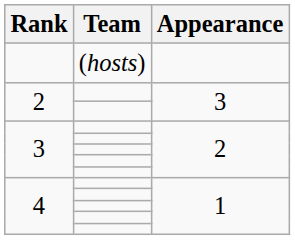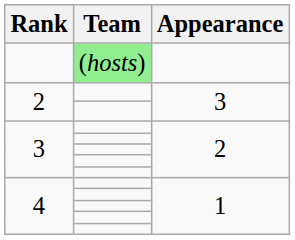(112, 62) no background -> (112, 62) lightgreen background
